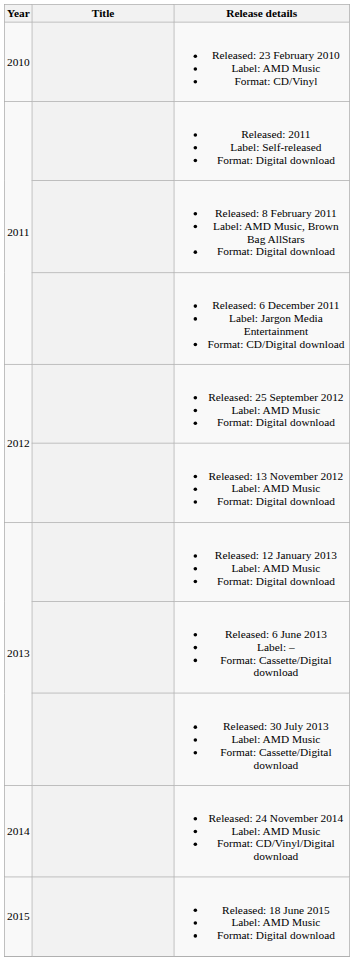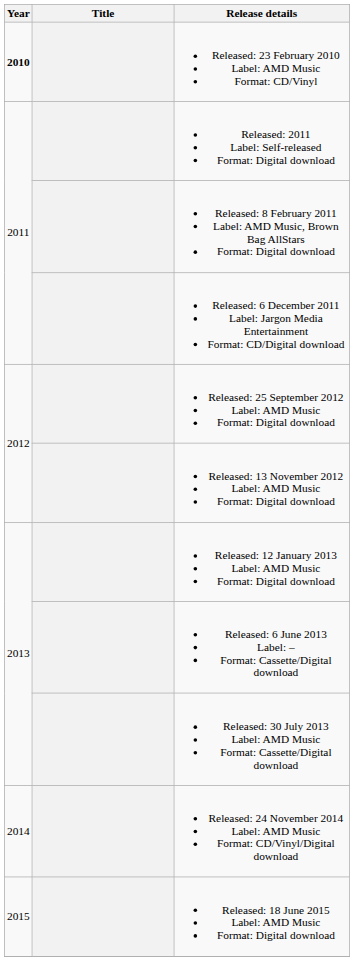(18, 62) normal -> (18, 62) bold
